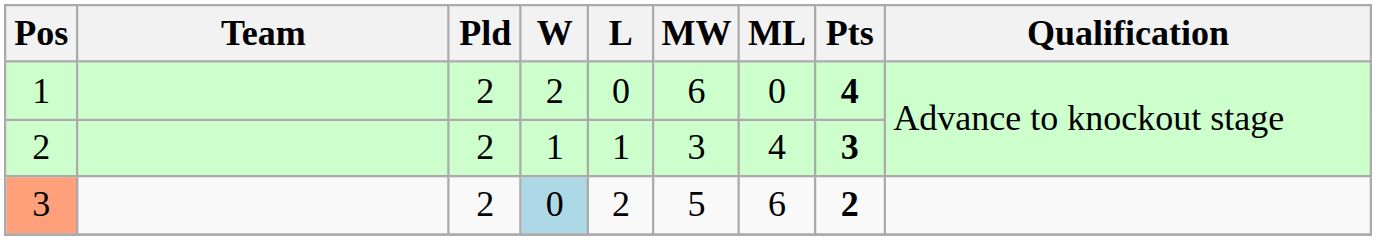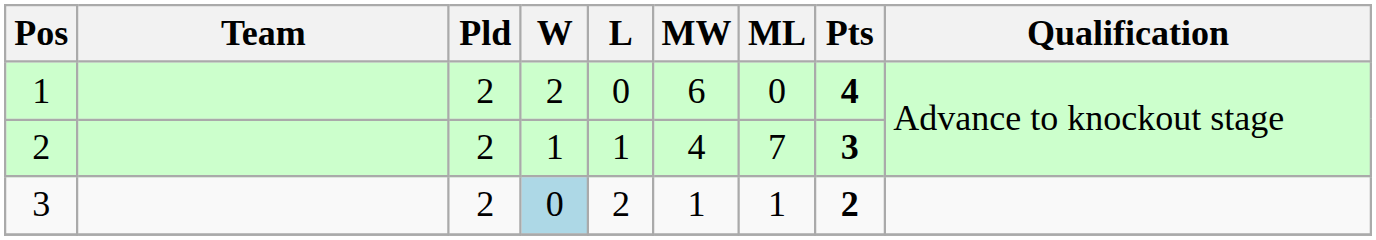(696, 147) 3 -> (696, 147) 4
(777, 147) 4 -> (777, 147) 7
(41, 204) lightsalmon background -> (41, 204) no background
(696, 204) 5 -> (696, 204) 1
(777, 204) 6 -> (777, 204) 1
